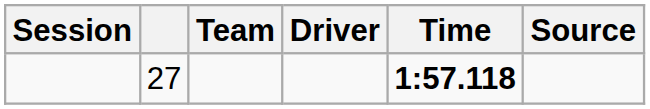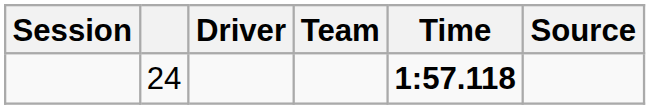columns swapped: (335, 29) <-> (236, 29)
(164, 78) 27 -> (164, 78) 24
